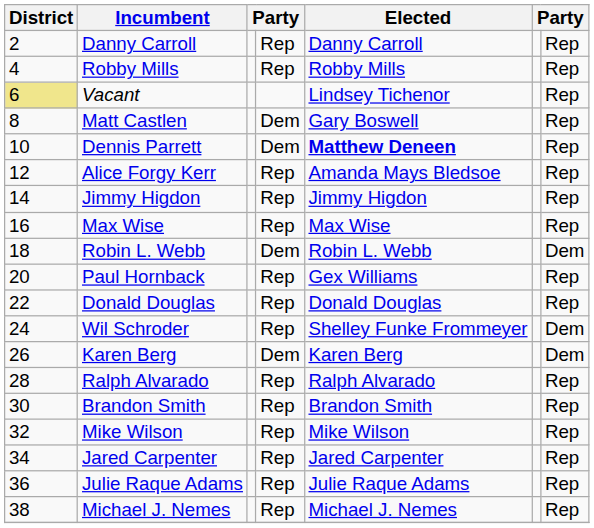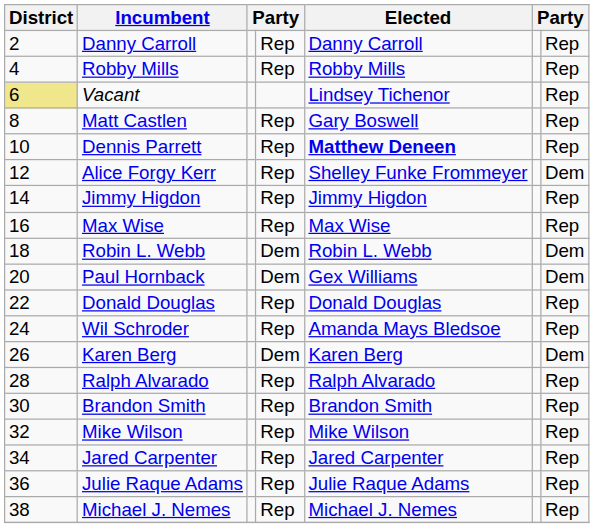(280, 121) Dem -> (277, 121) Rep
(280, 147) Dem -> (277, 147) Rep
(405, 173) Amanda Mays Bledsoe -> (418, 173) Shelley Funke Frommeyer
(562, 173) Rep -> (565, 173) Dem
(277, 276) Rep -> (280, 276) Dem
(562, 276) Rep -> (565, 276) Dem
(418, 328) Shelley Funke Frommeyer -> (405, 328) Amanda Mays Bledsoe
(565, 328) Dem -> (562, 328) Rep
